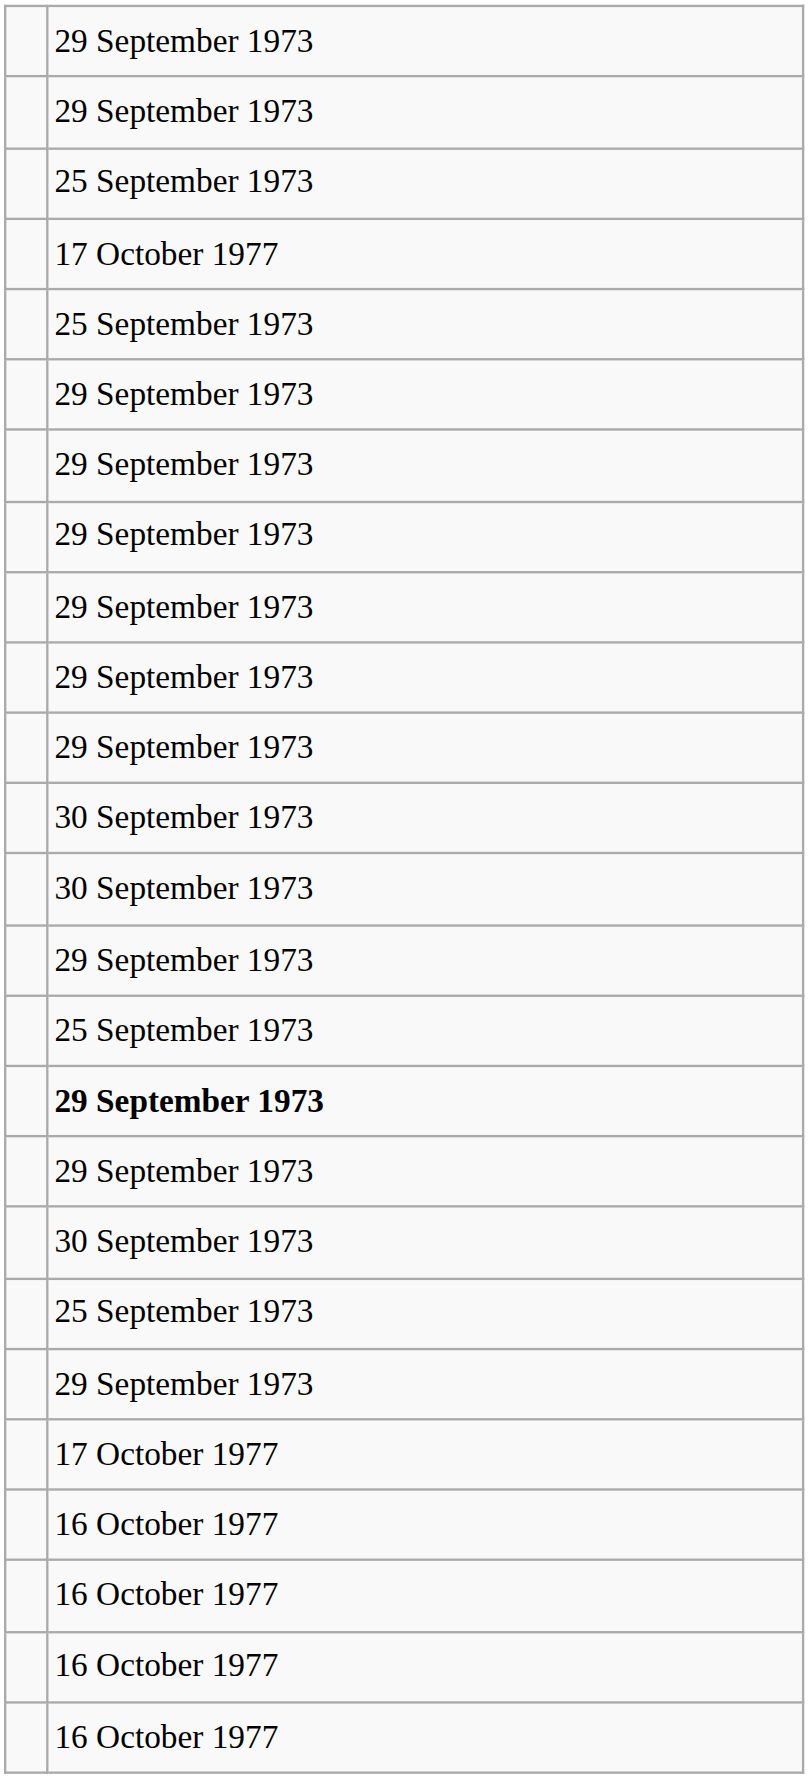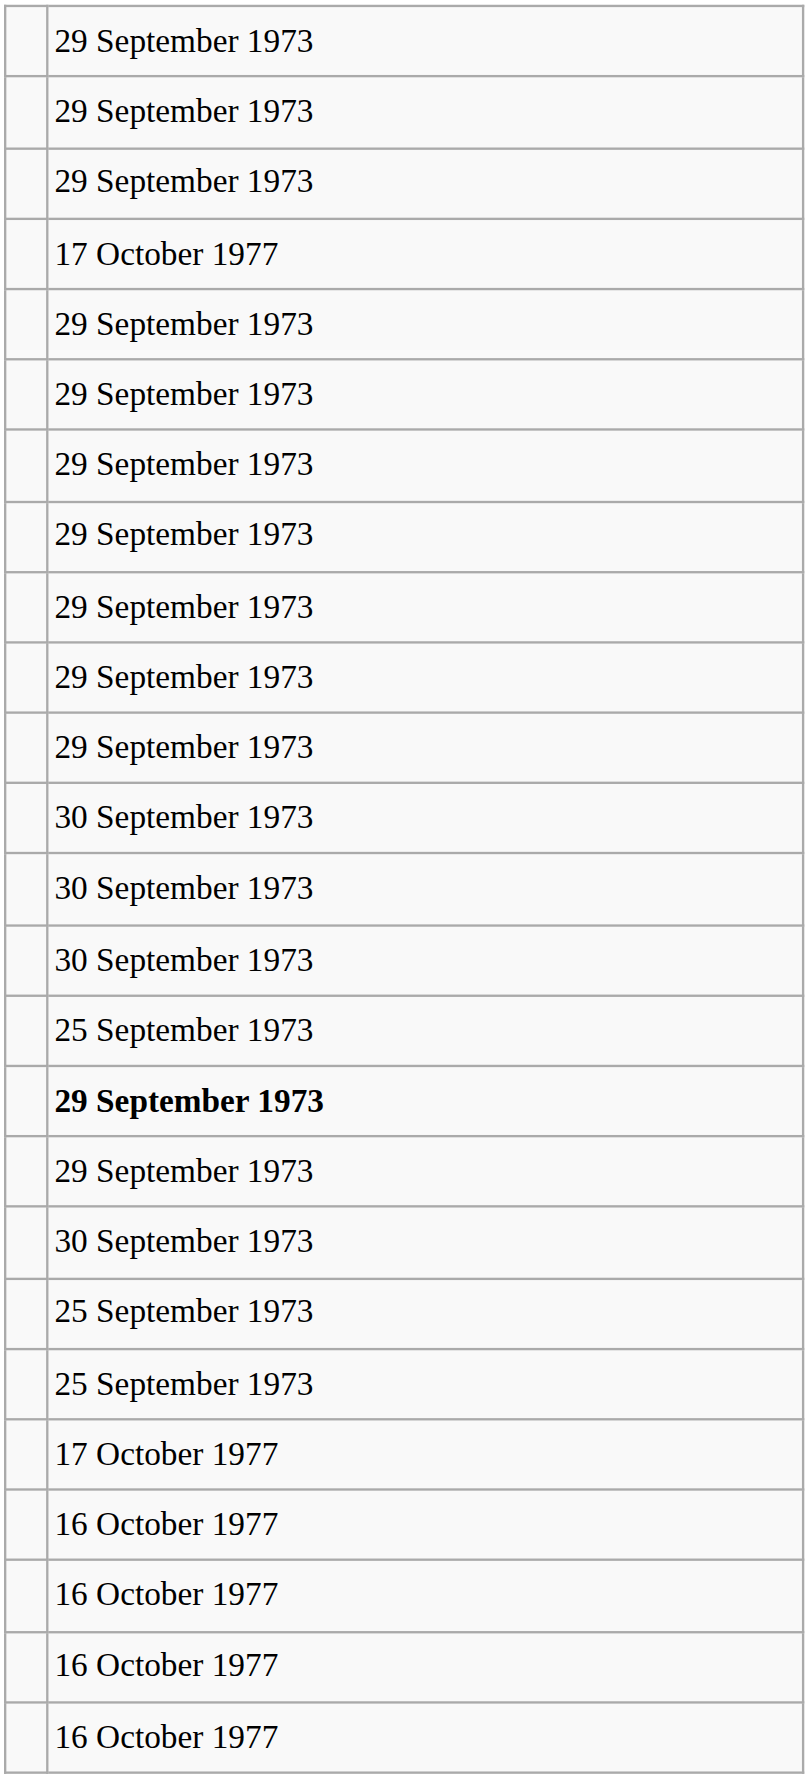(184, 181) 25 September 1973 -> (184, 181) 29 September 1973
(184, 323) 25 September 1973 -> (184, 323) 29 September 1973
(184, 958) 29 September 1973 -> (184, 958) 30 September 1973
(184, 1382) 29 September 1973 -> (184, 1382) 25 September 1973
